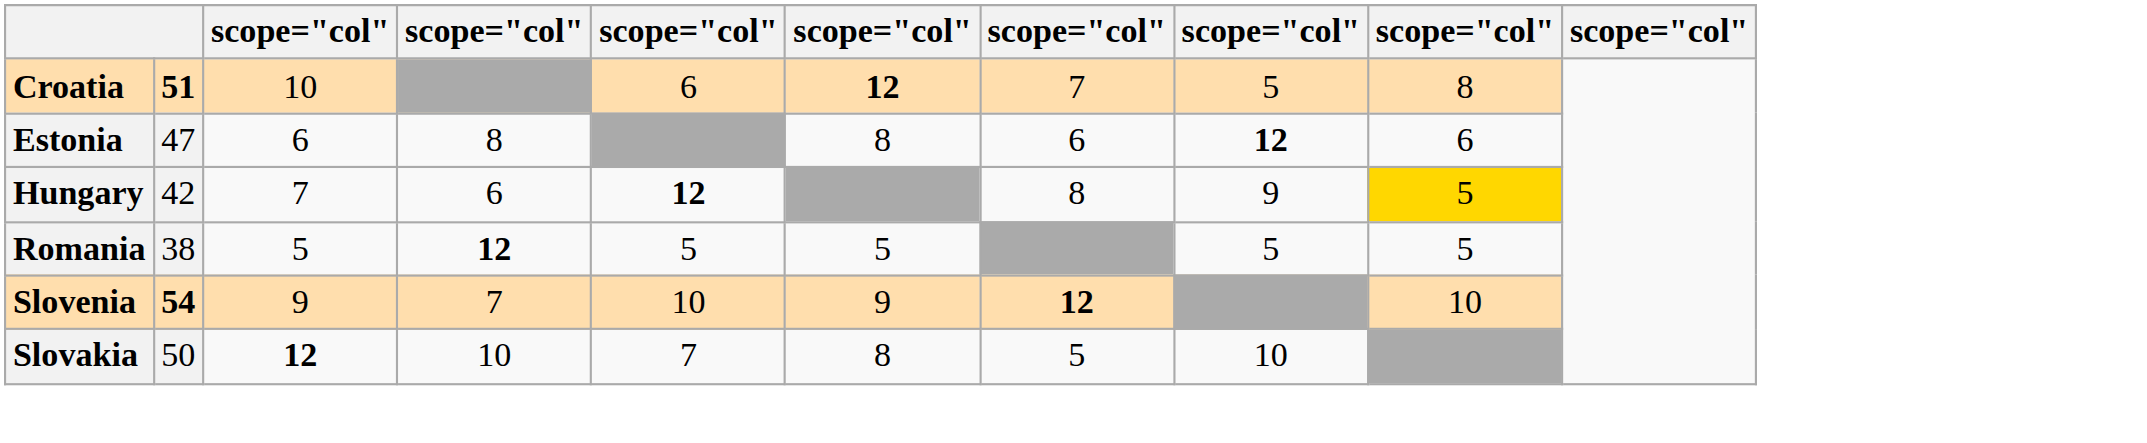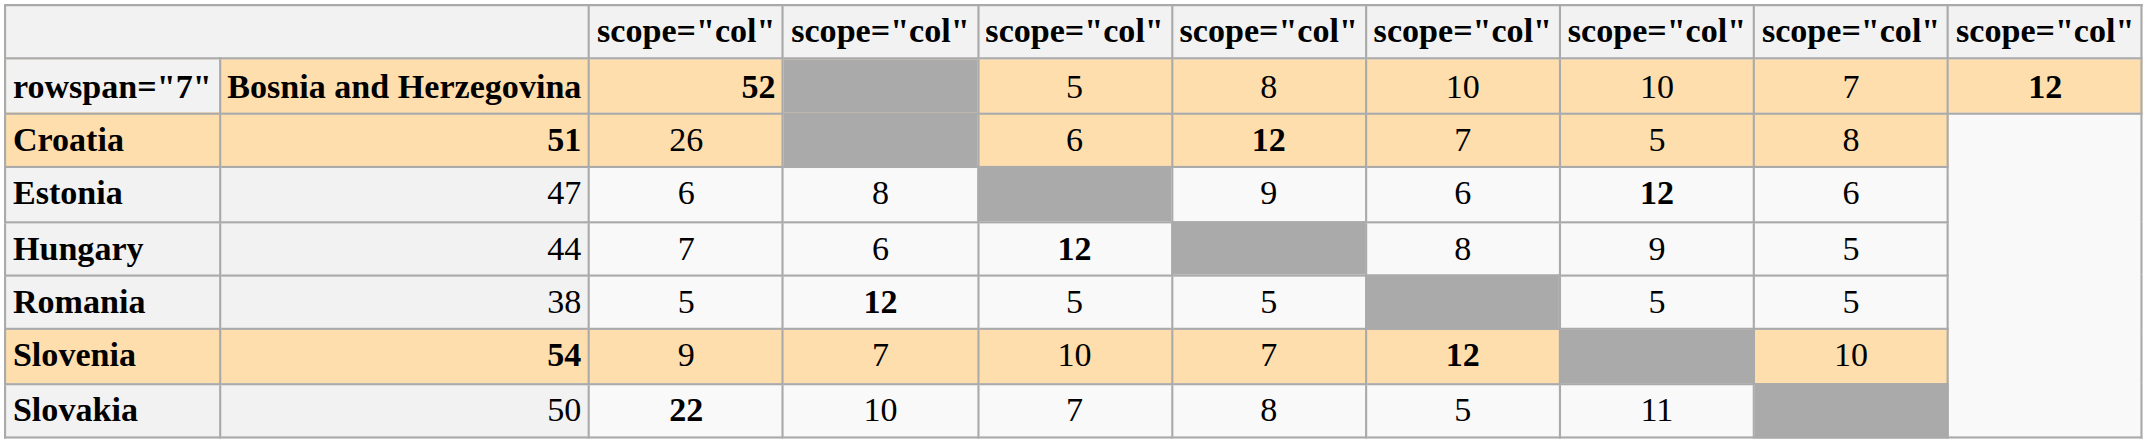+ row: (112, 85)
(300, 85) 10 -> (686, 139) 26
(883, 139) 8 -> (1269, 193) 9
(178, 193) 42 -> (564, 247) 44
(1465, 193) gold background -> (1851, 247) no background
(883, 301) 9 -> (1269, 355) 7
(300, 355) 12 -> (686, 409) 22
(1271, 355) 10 -> (1657, 409) 11
